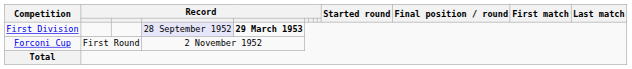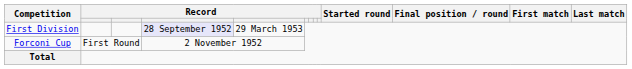(269, 29) bold -> (269, 29) normal
